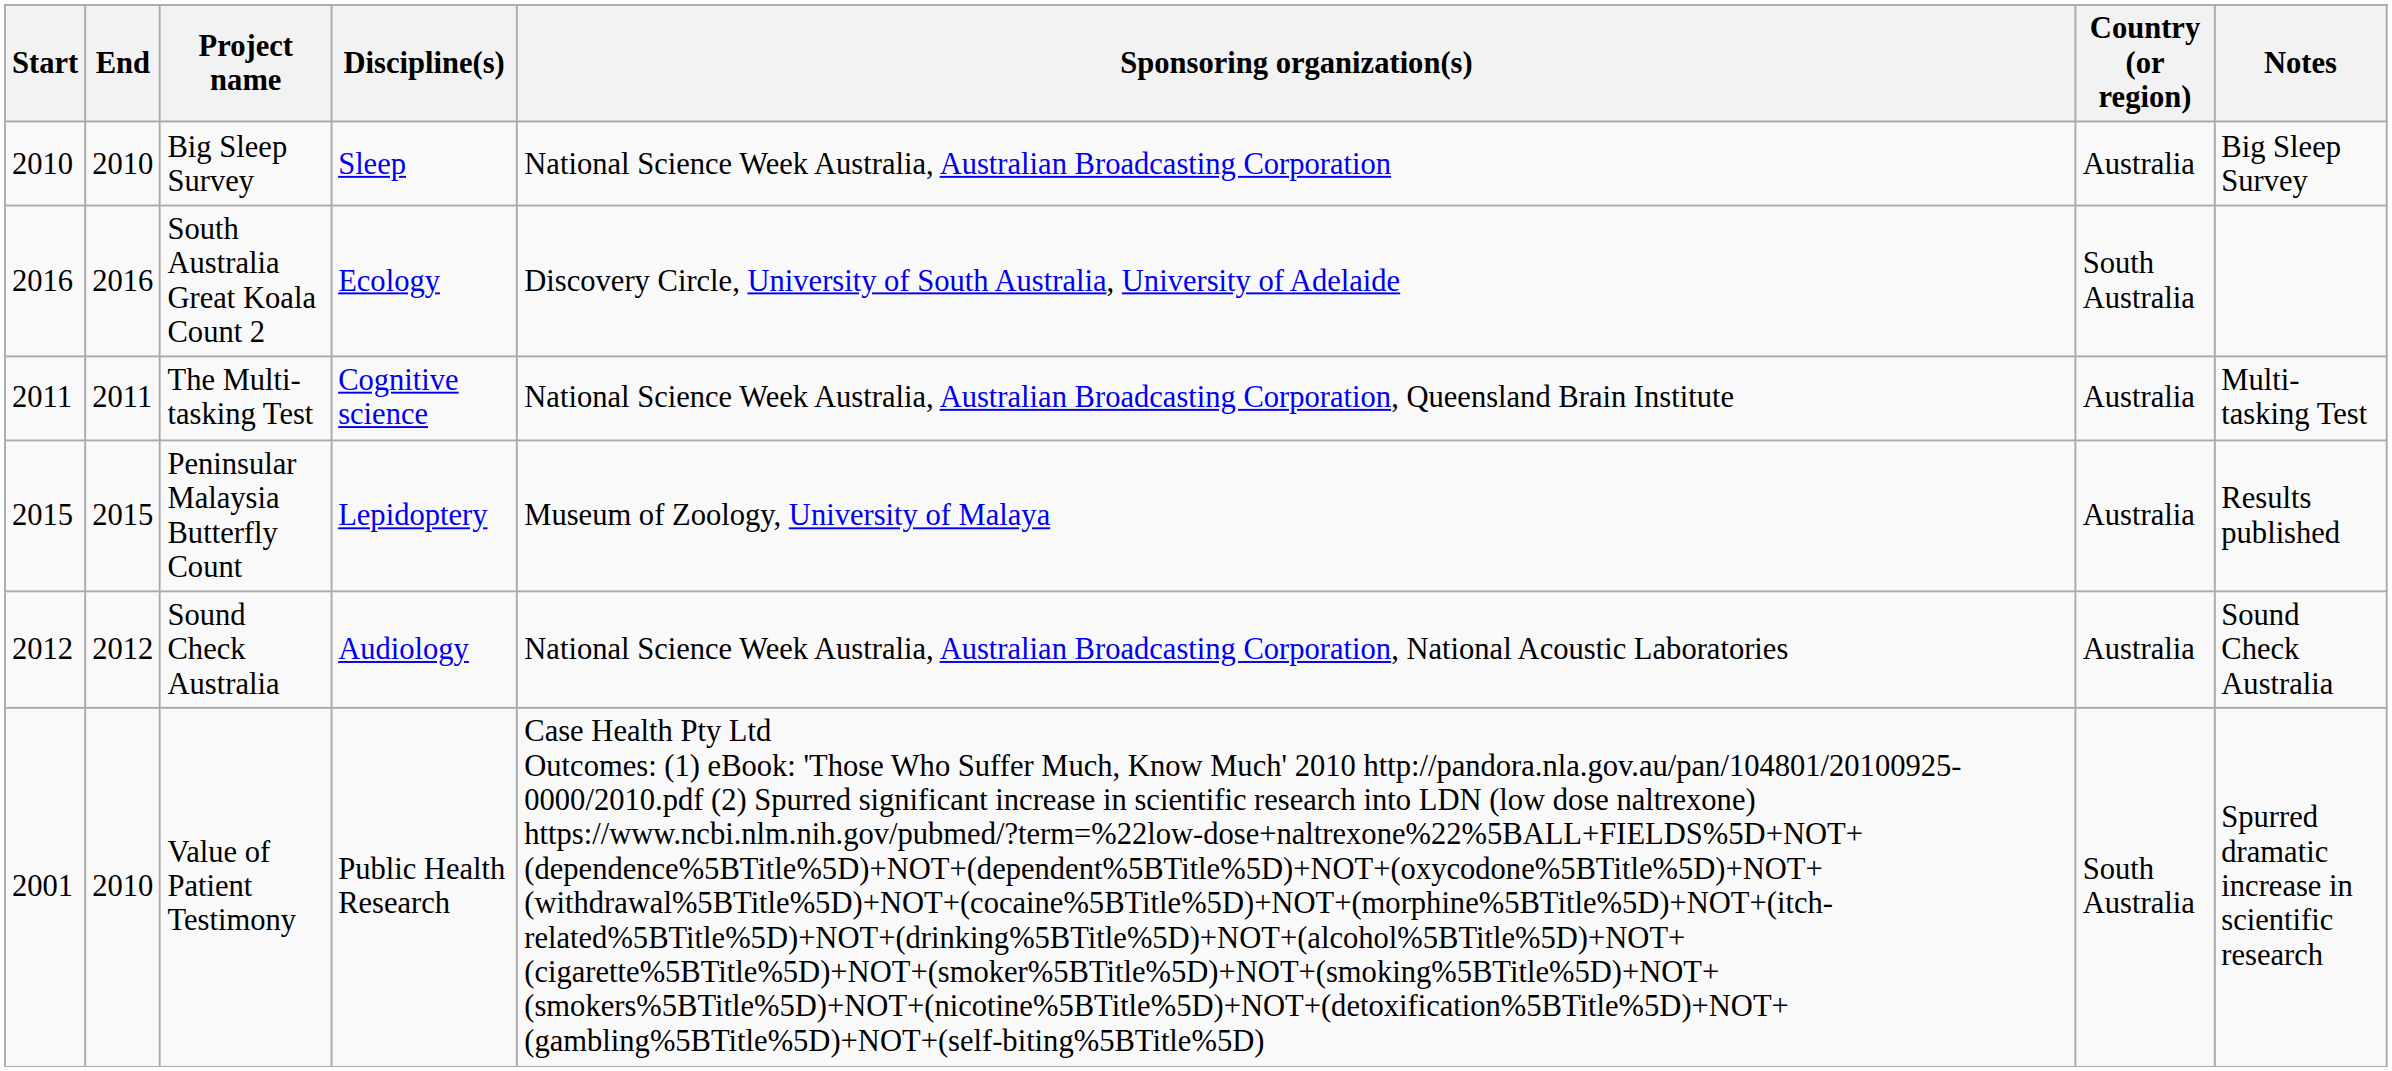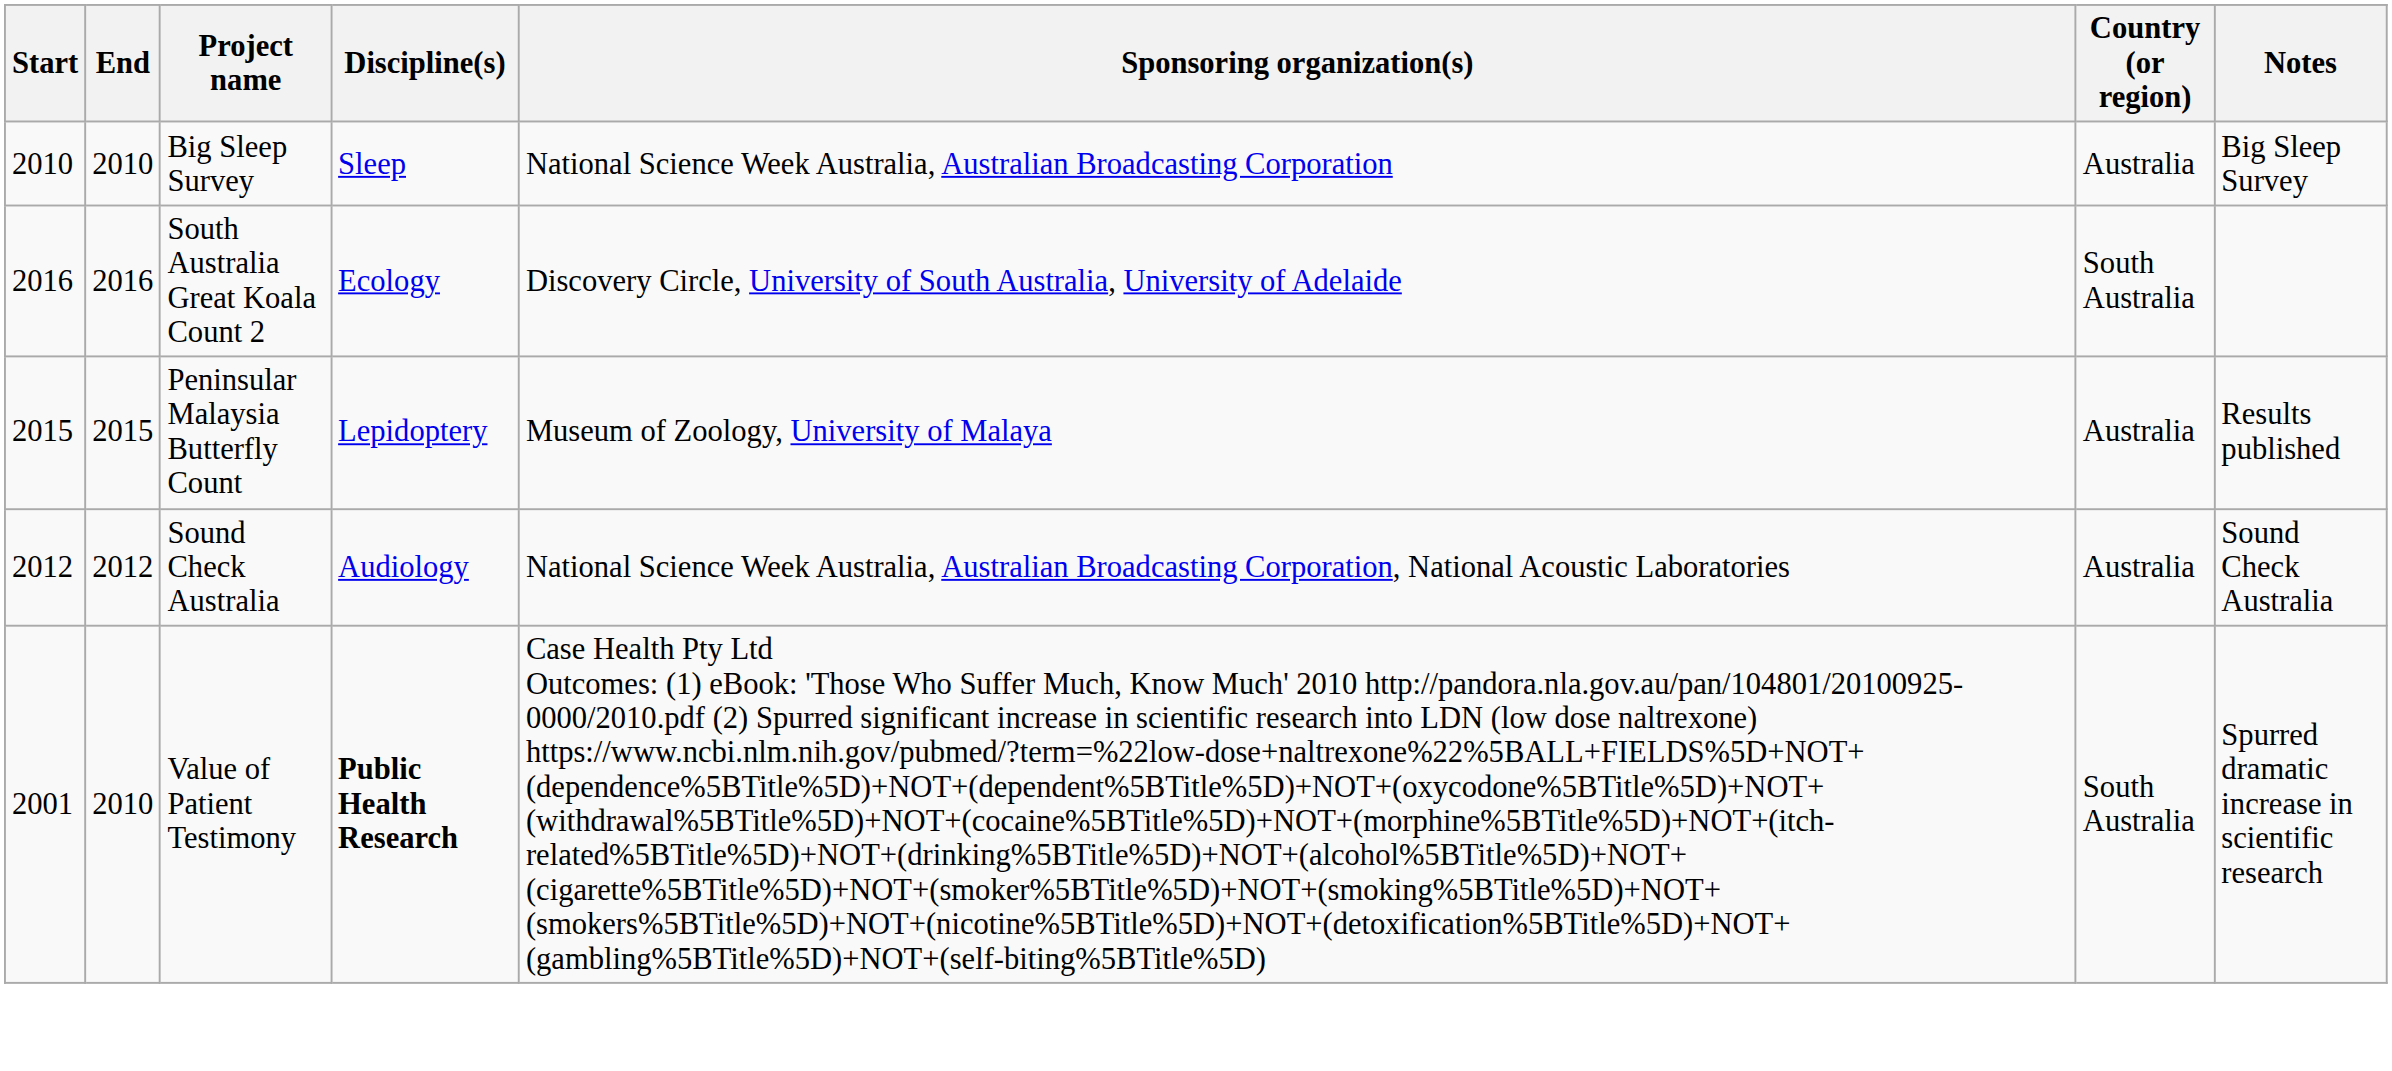- row: (240, 397)
(422, 886) normal -> (398, 803) bold
